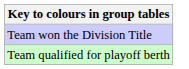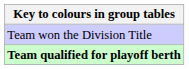(89, 54) normal -> (94, 54) bold
